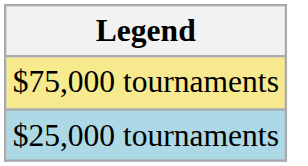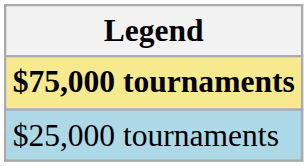(146, 82) normal -> (154, 82) bold
